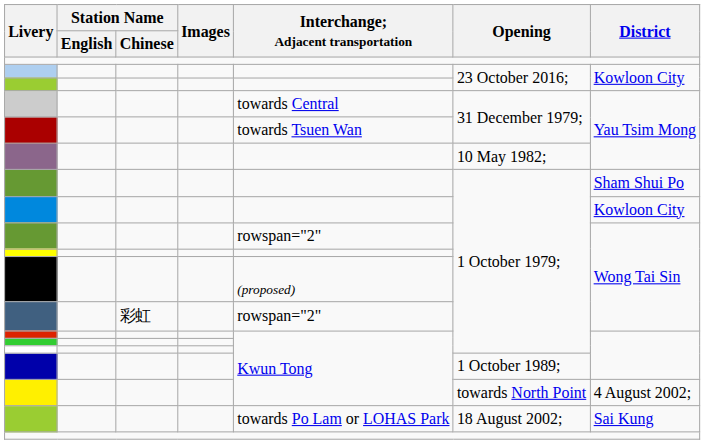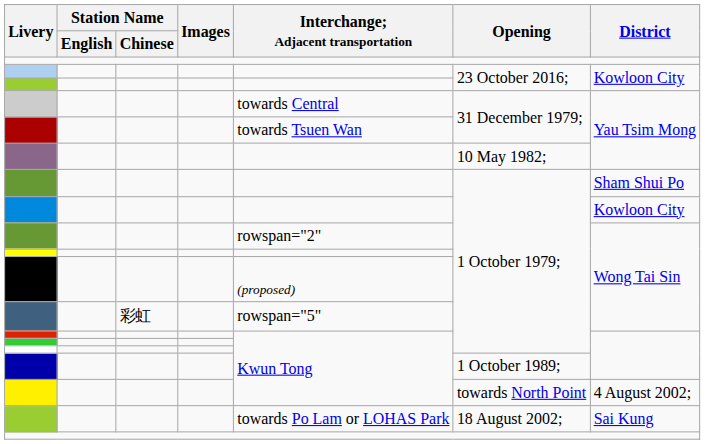(279, 316) rowspan="2" -> (279, 316) rowspan="5"
